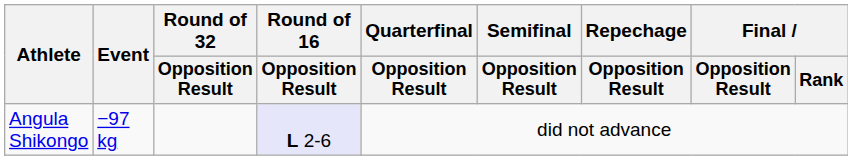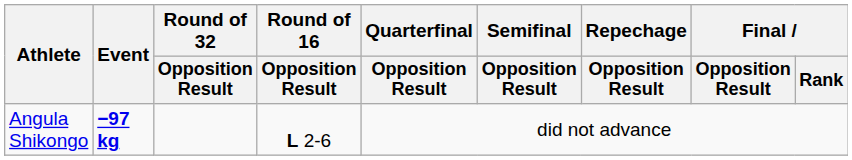(113, 130) normal -> (113, 130) bold
(309, 140) lavender background -> (309, 140) no background
